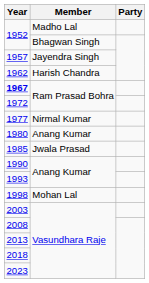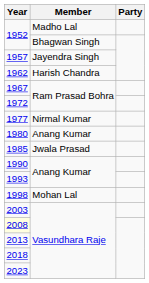(17, 88) bold -> (17, 88) normal
(17, 225) no background -> (17, 225) lightyellow background
